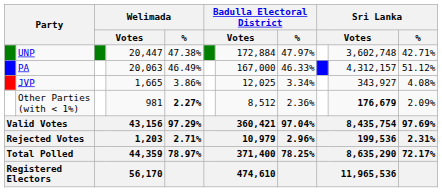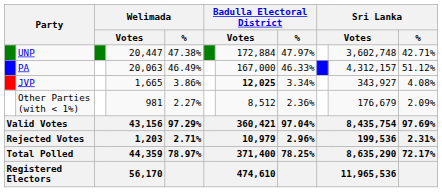(259, 83) normal -> (259, 83) bold
(187, 103) bold -> (187, 103) normal
(377, 103) bold -> (377, 103) normal
